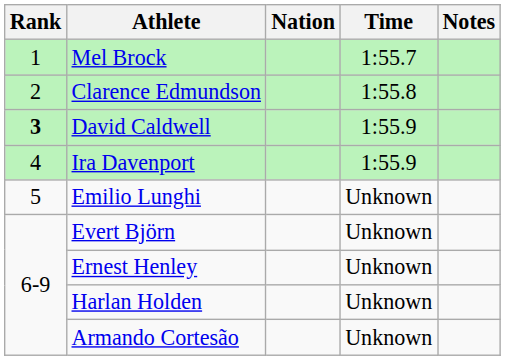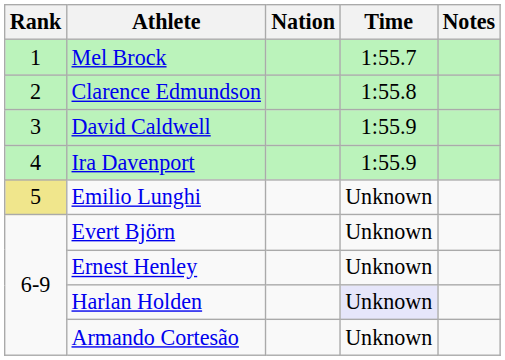(36, 127) bold -> (36, 127) normal
(36, 197) no background -> (36, 197) khaki background
(389, 302) no background -> (389, 302) lavender background
